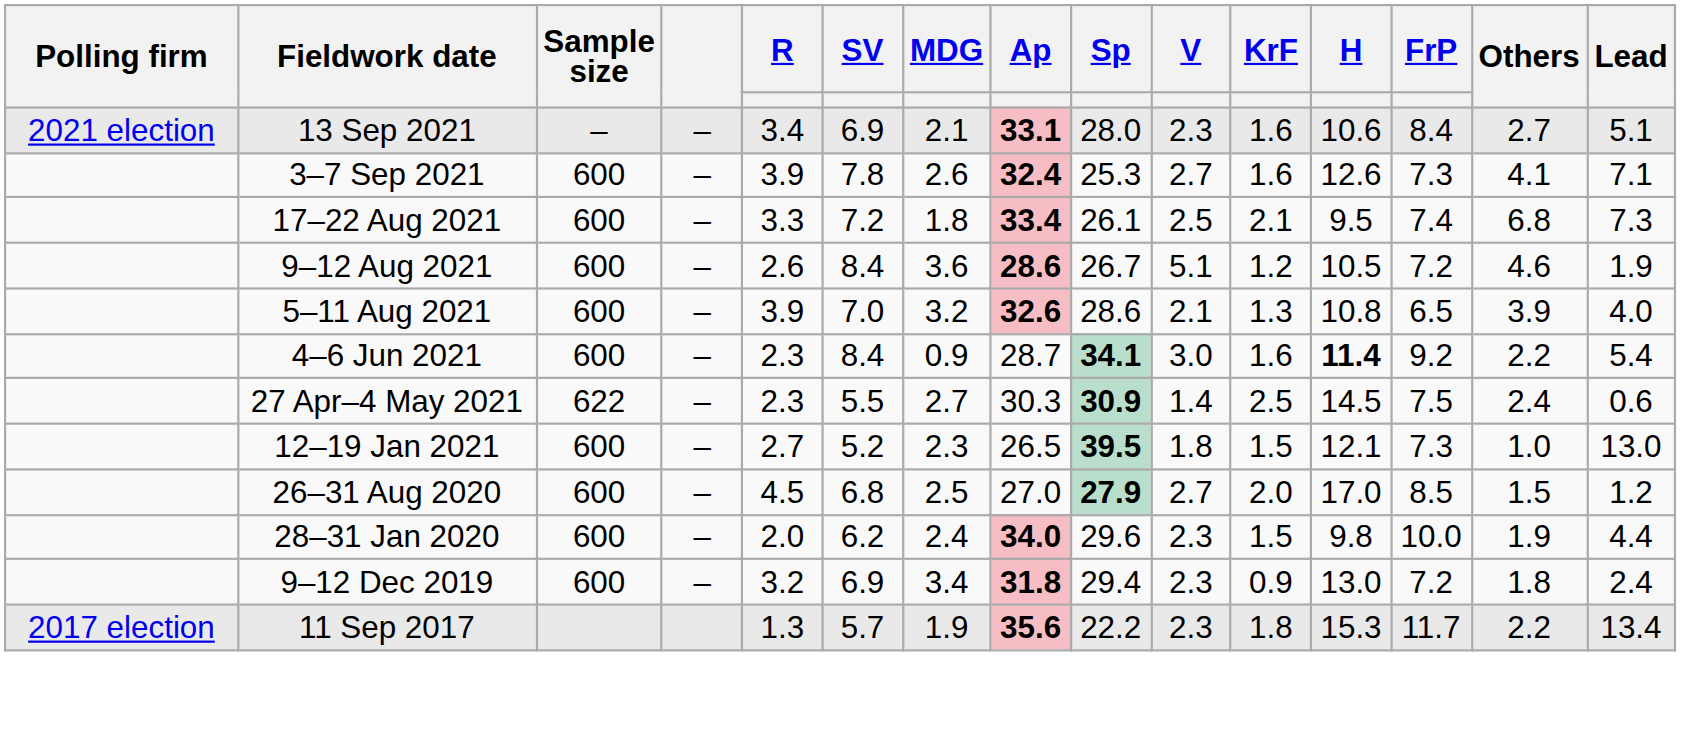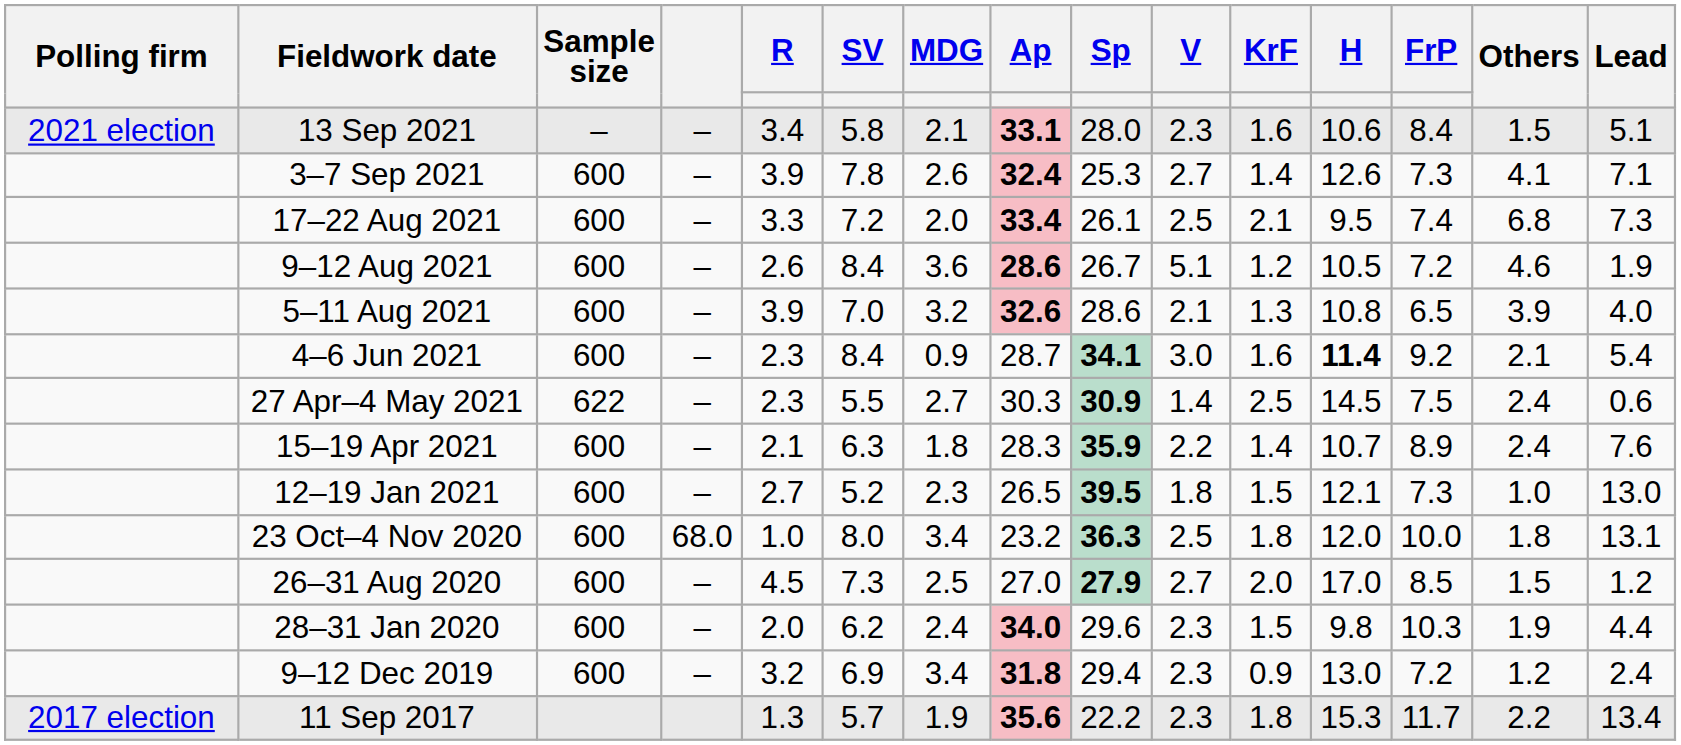(863, 130) 6.9 -> (863, 130) 5.8
(1529, 130) 2.7 -> (1529, 130) 1.5
(1271, 175) 1.6 -> (1271, 175) 1.4
(947, 220) 1.8 -> (947, 220) 2.0
(1529, 356) 2.2 -> (1529, 356) 2.1
+ row: (387, 447)
+ row: (387, 537)
(863, 492) 6.8 -> (863, 582) 7.3
(1431, 537) 10.0 -> (1431, 628) 10.3
(1529, 582) 1.8 -> (1529, 673) 1.2
